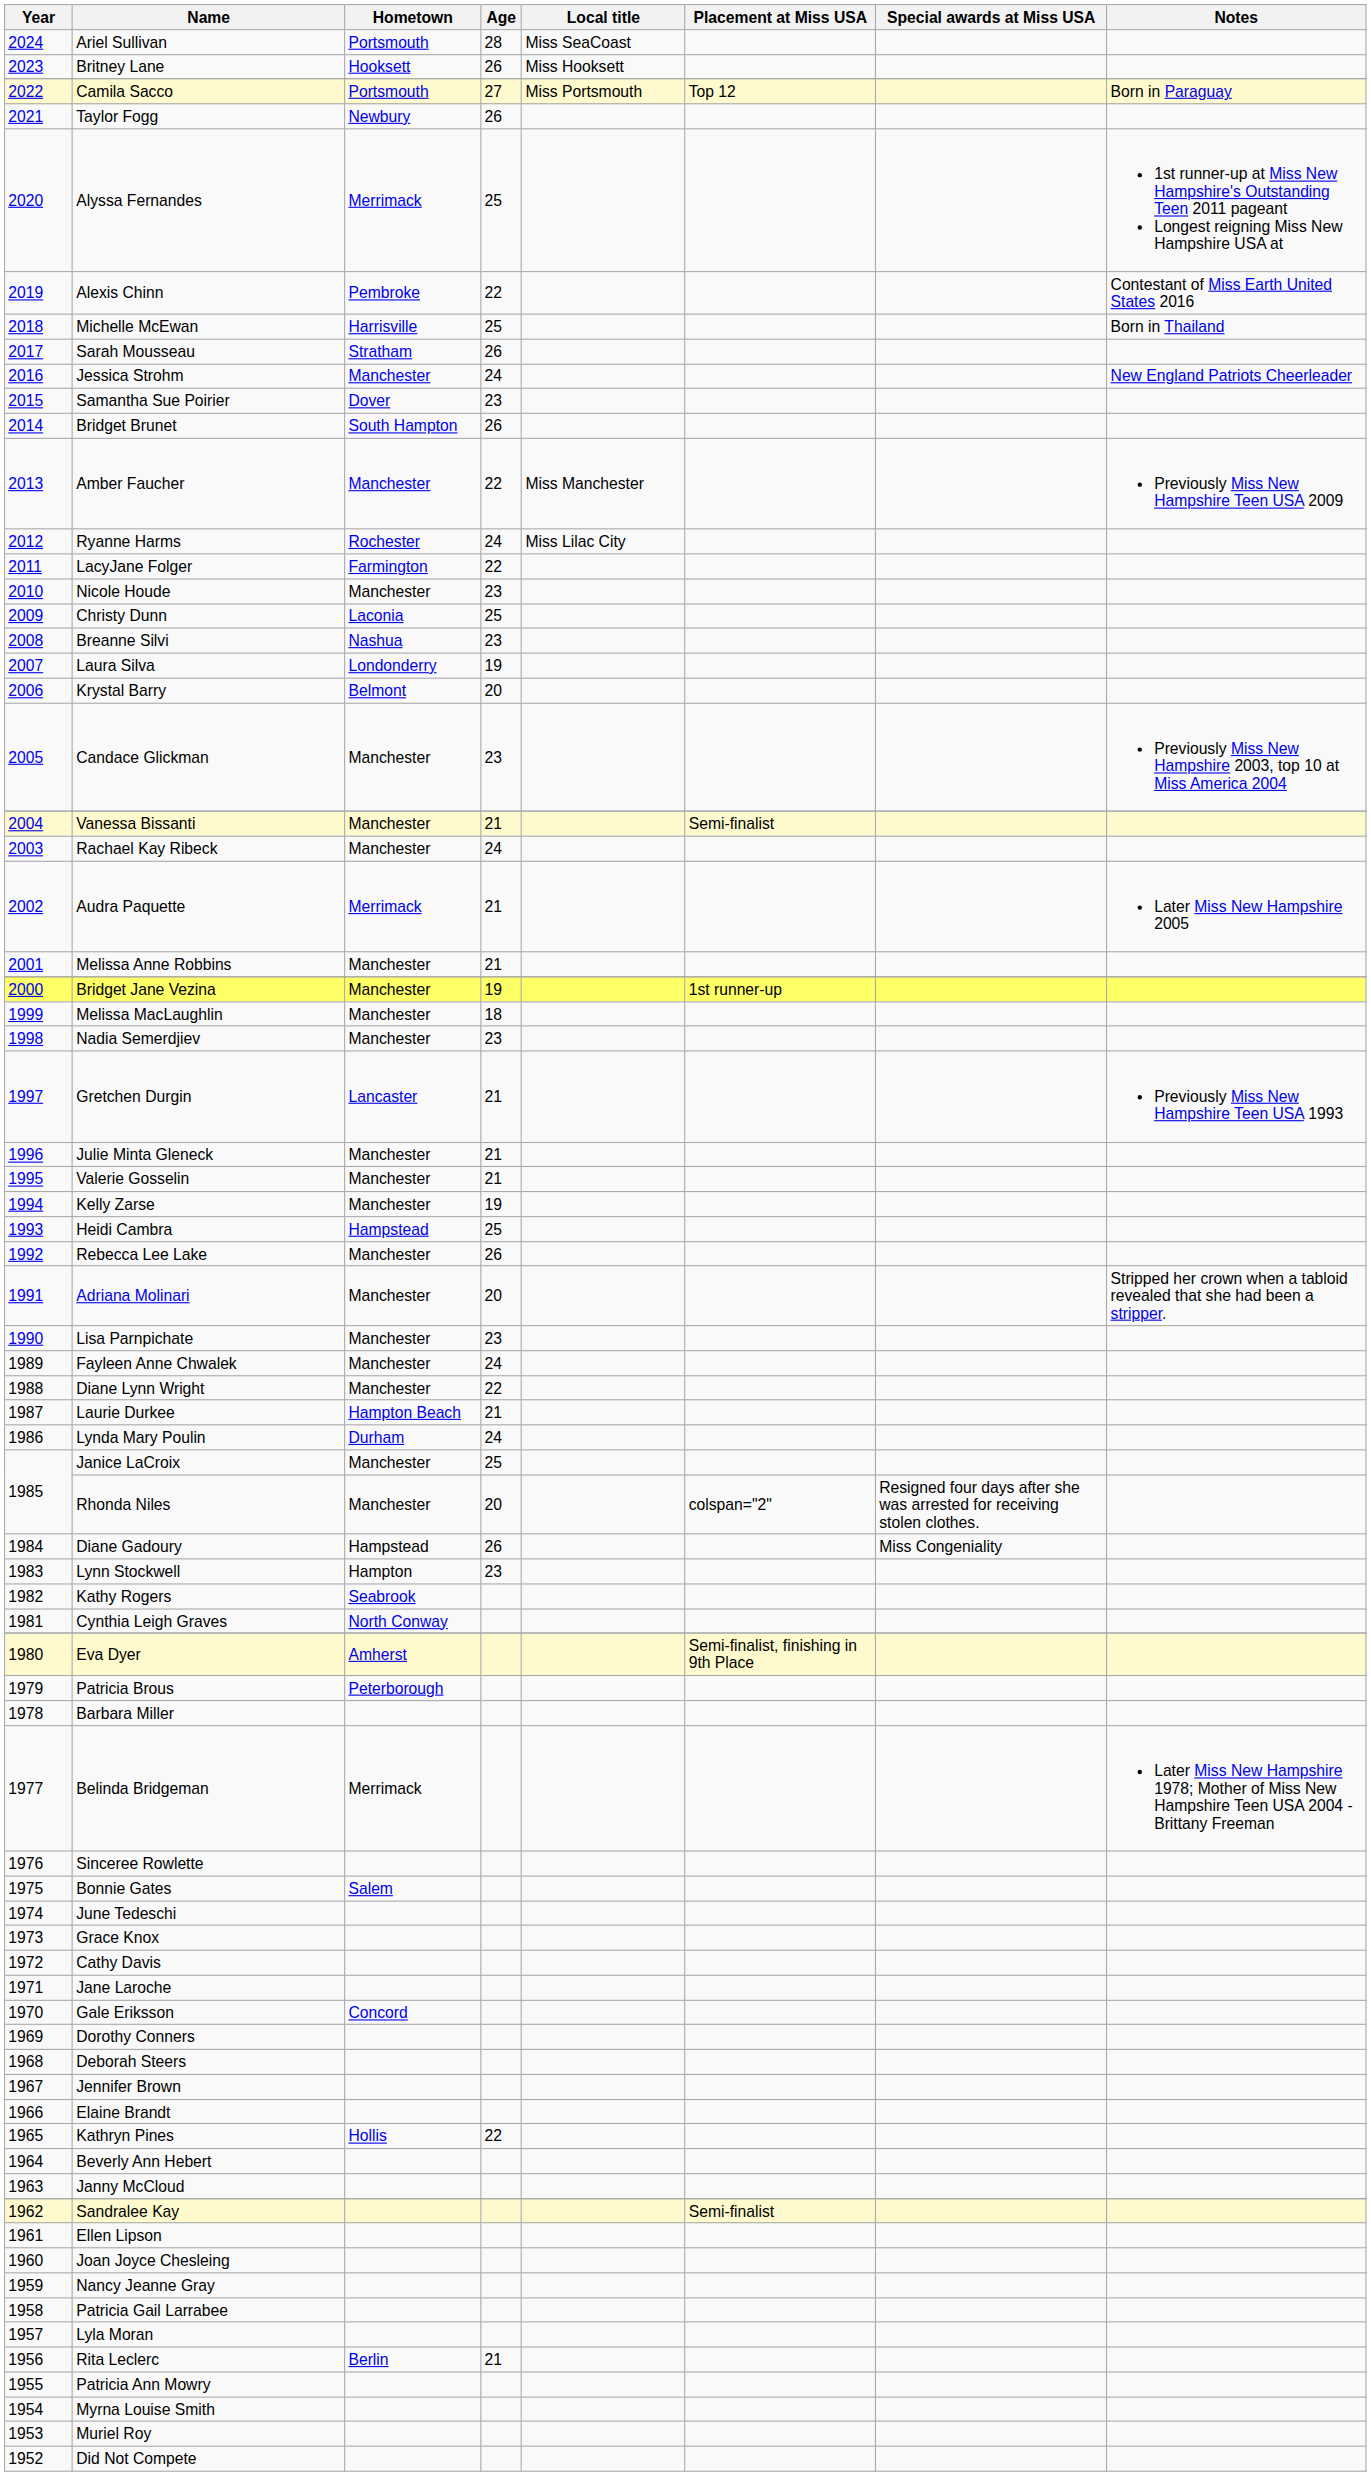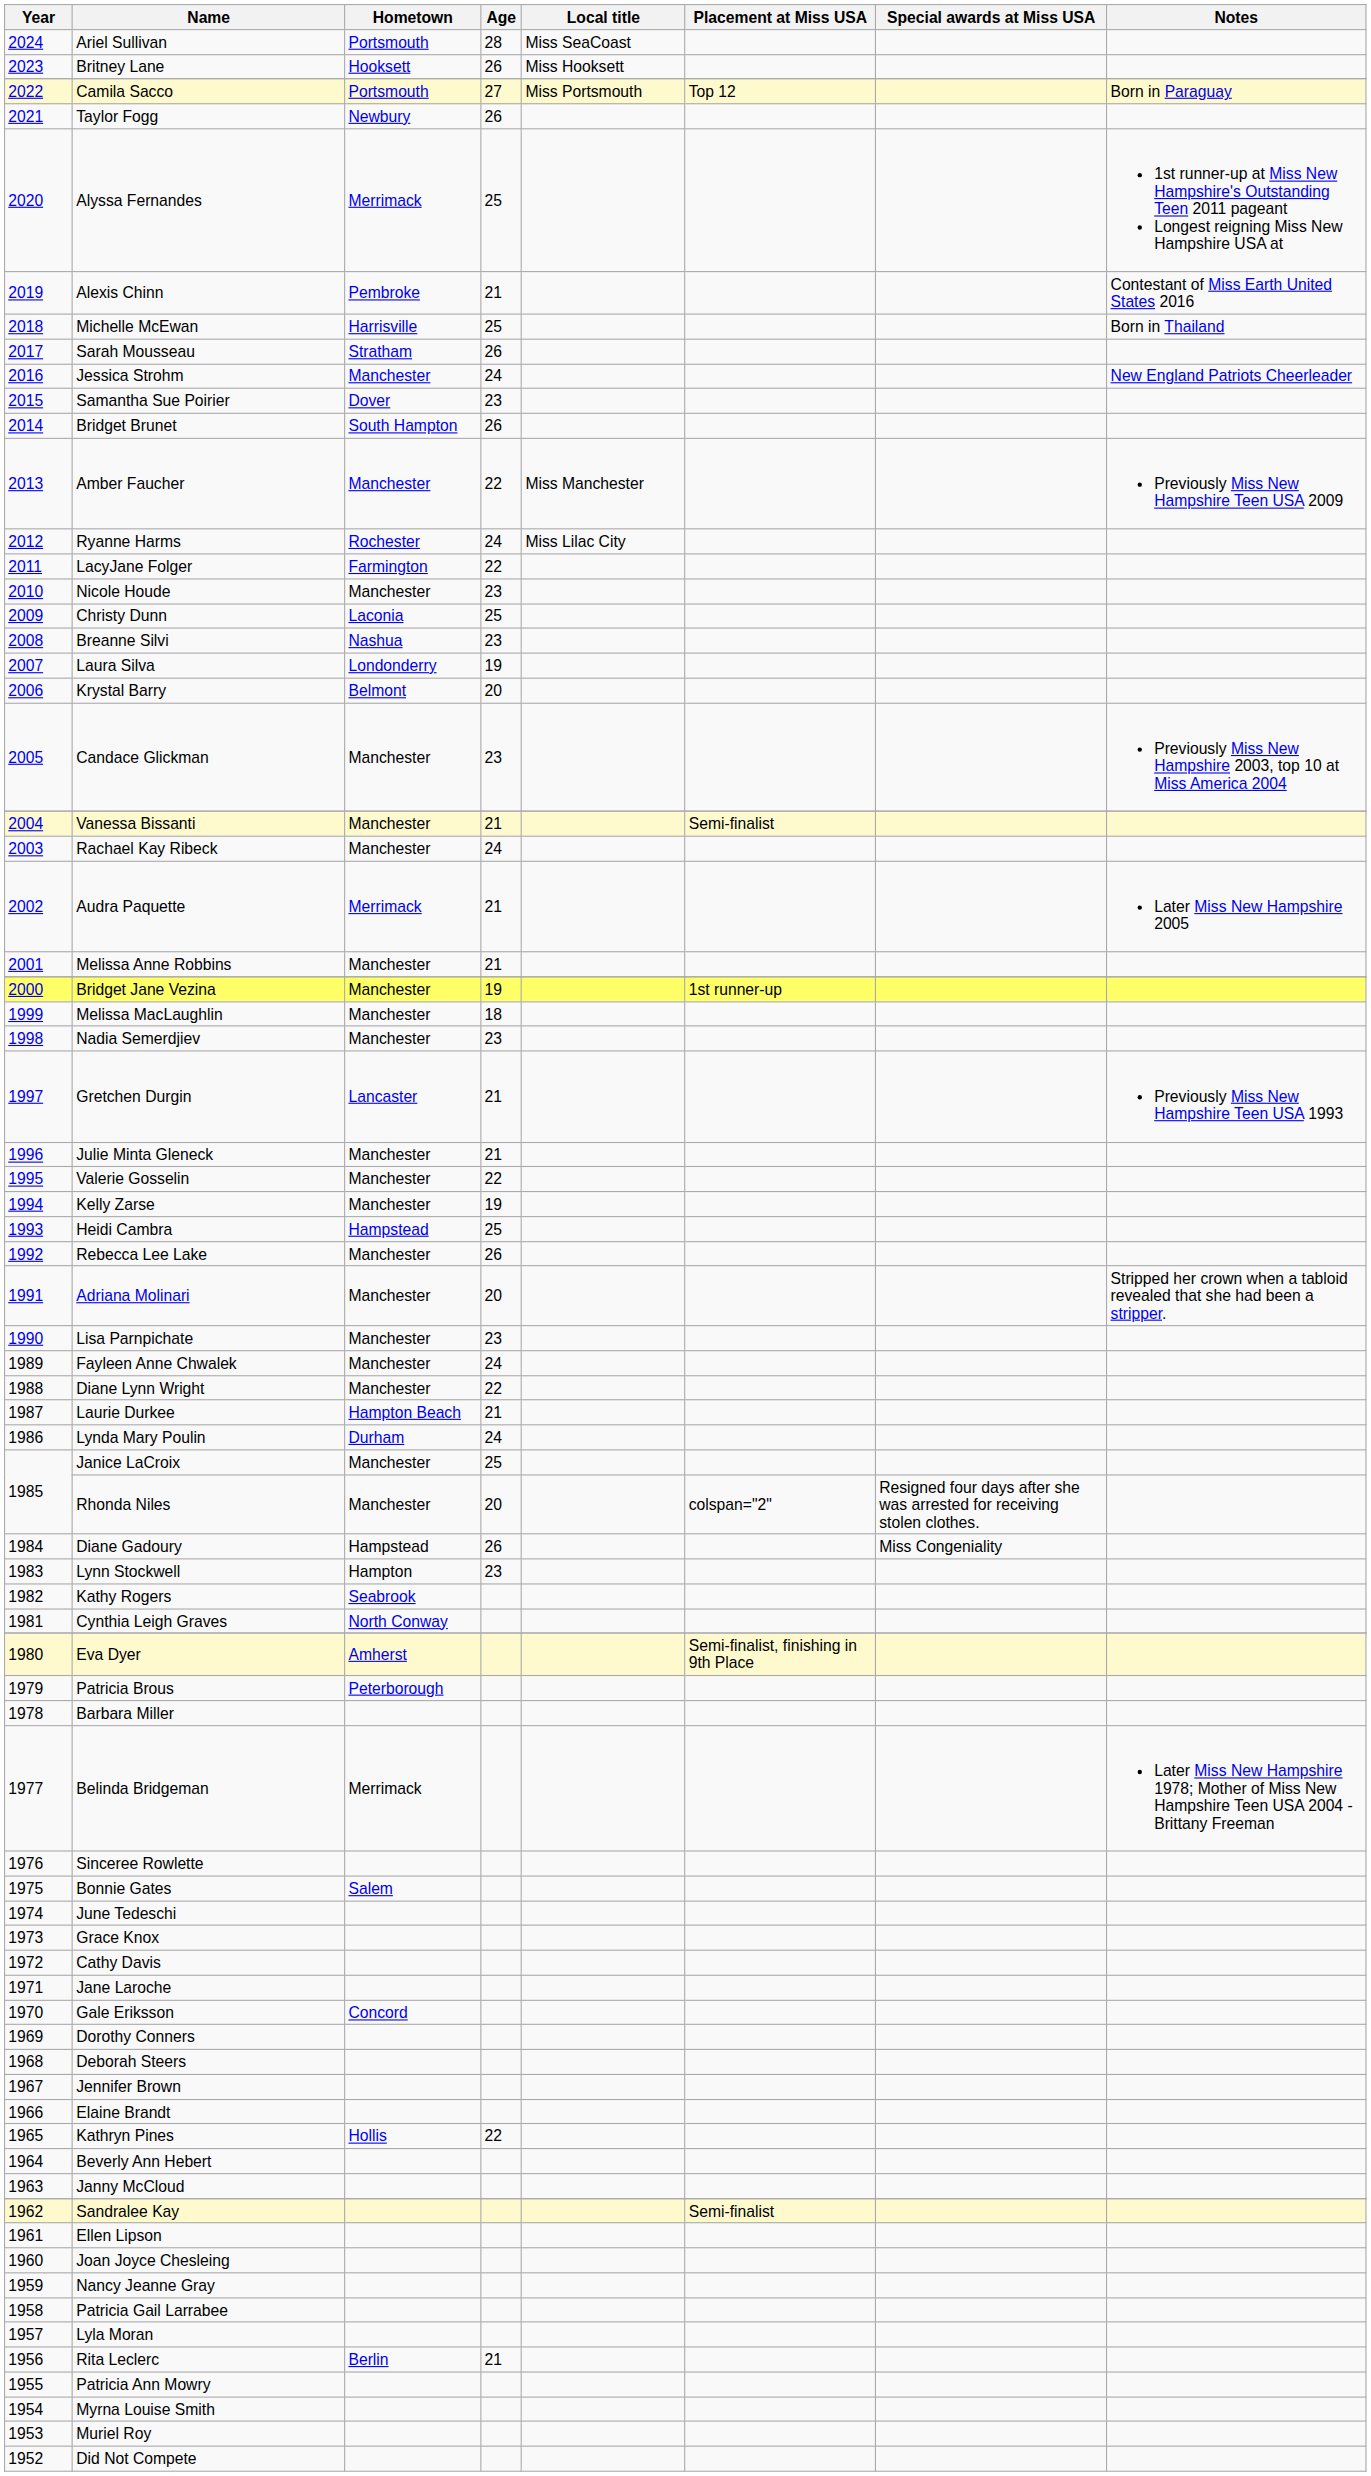(493, 293) 22 -> (493, 293) 21
(493, 1180) 21 -> (493, 1180) 22
